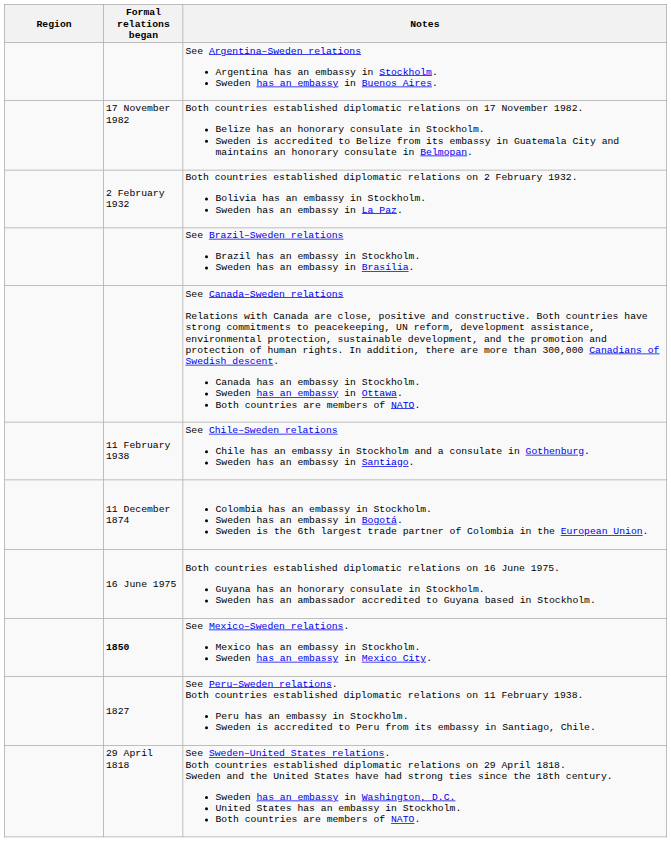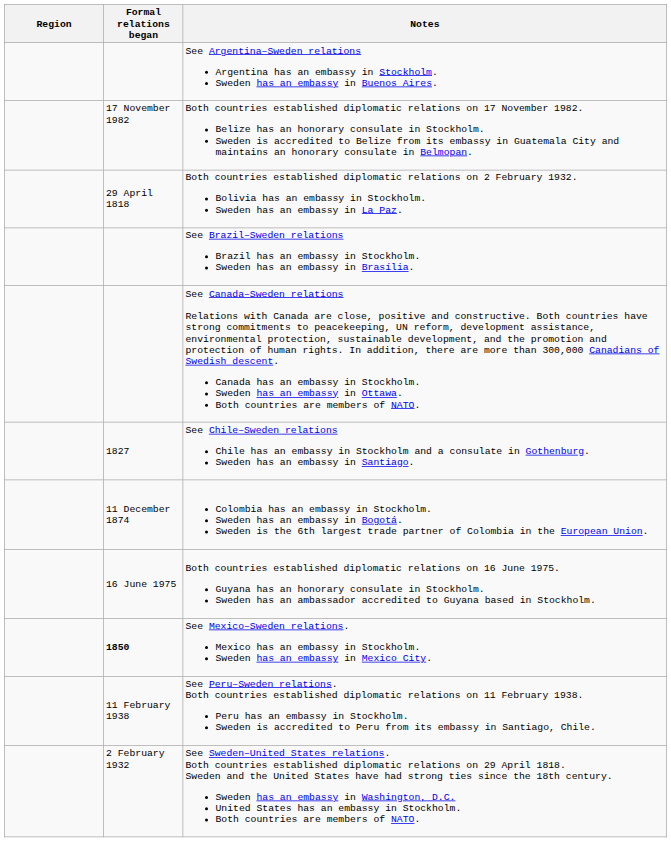(135, 199) 2 February 1932 -> (129, 199) 29 April 1818
(138, 451) 11 February 1938 -> (118, 451) 1827
(118, 711) 1827 -> (138, 711) 11 February 1938
(129, 759) 29 April 1818 -> (135, 759) 2 February 1932
